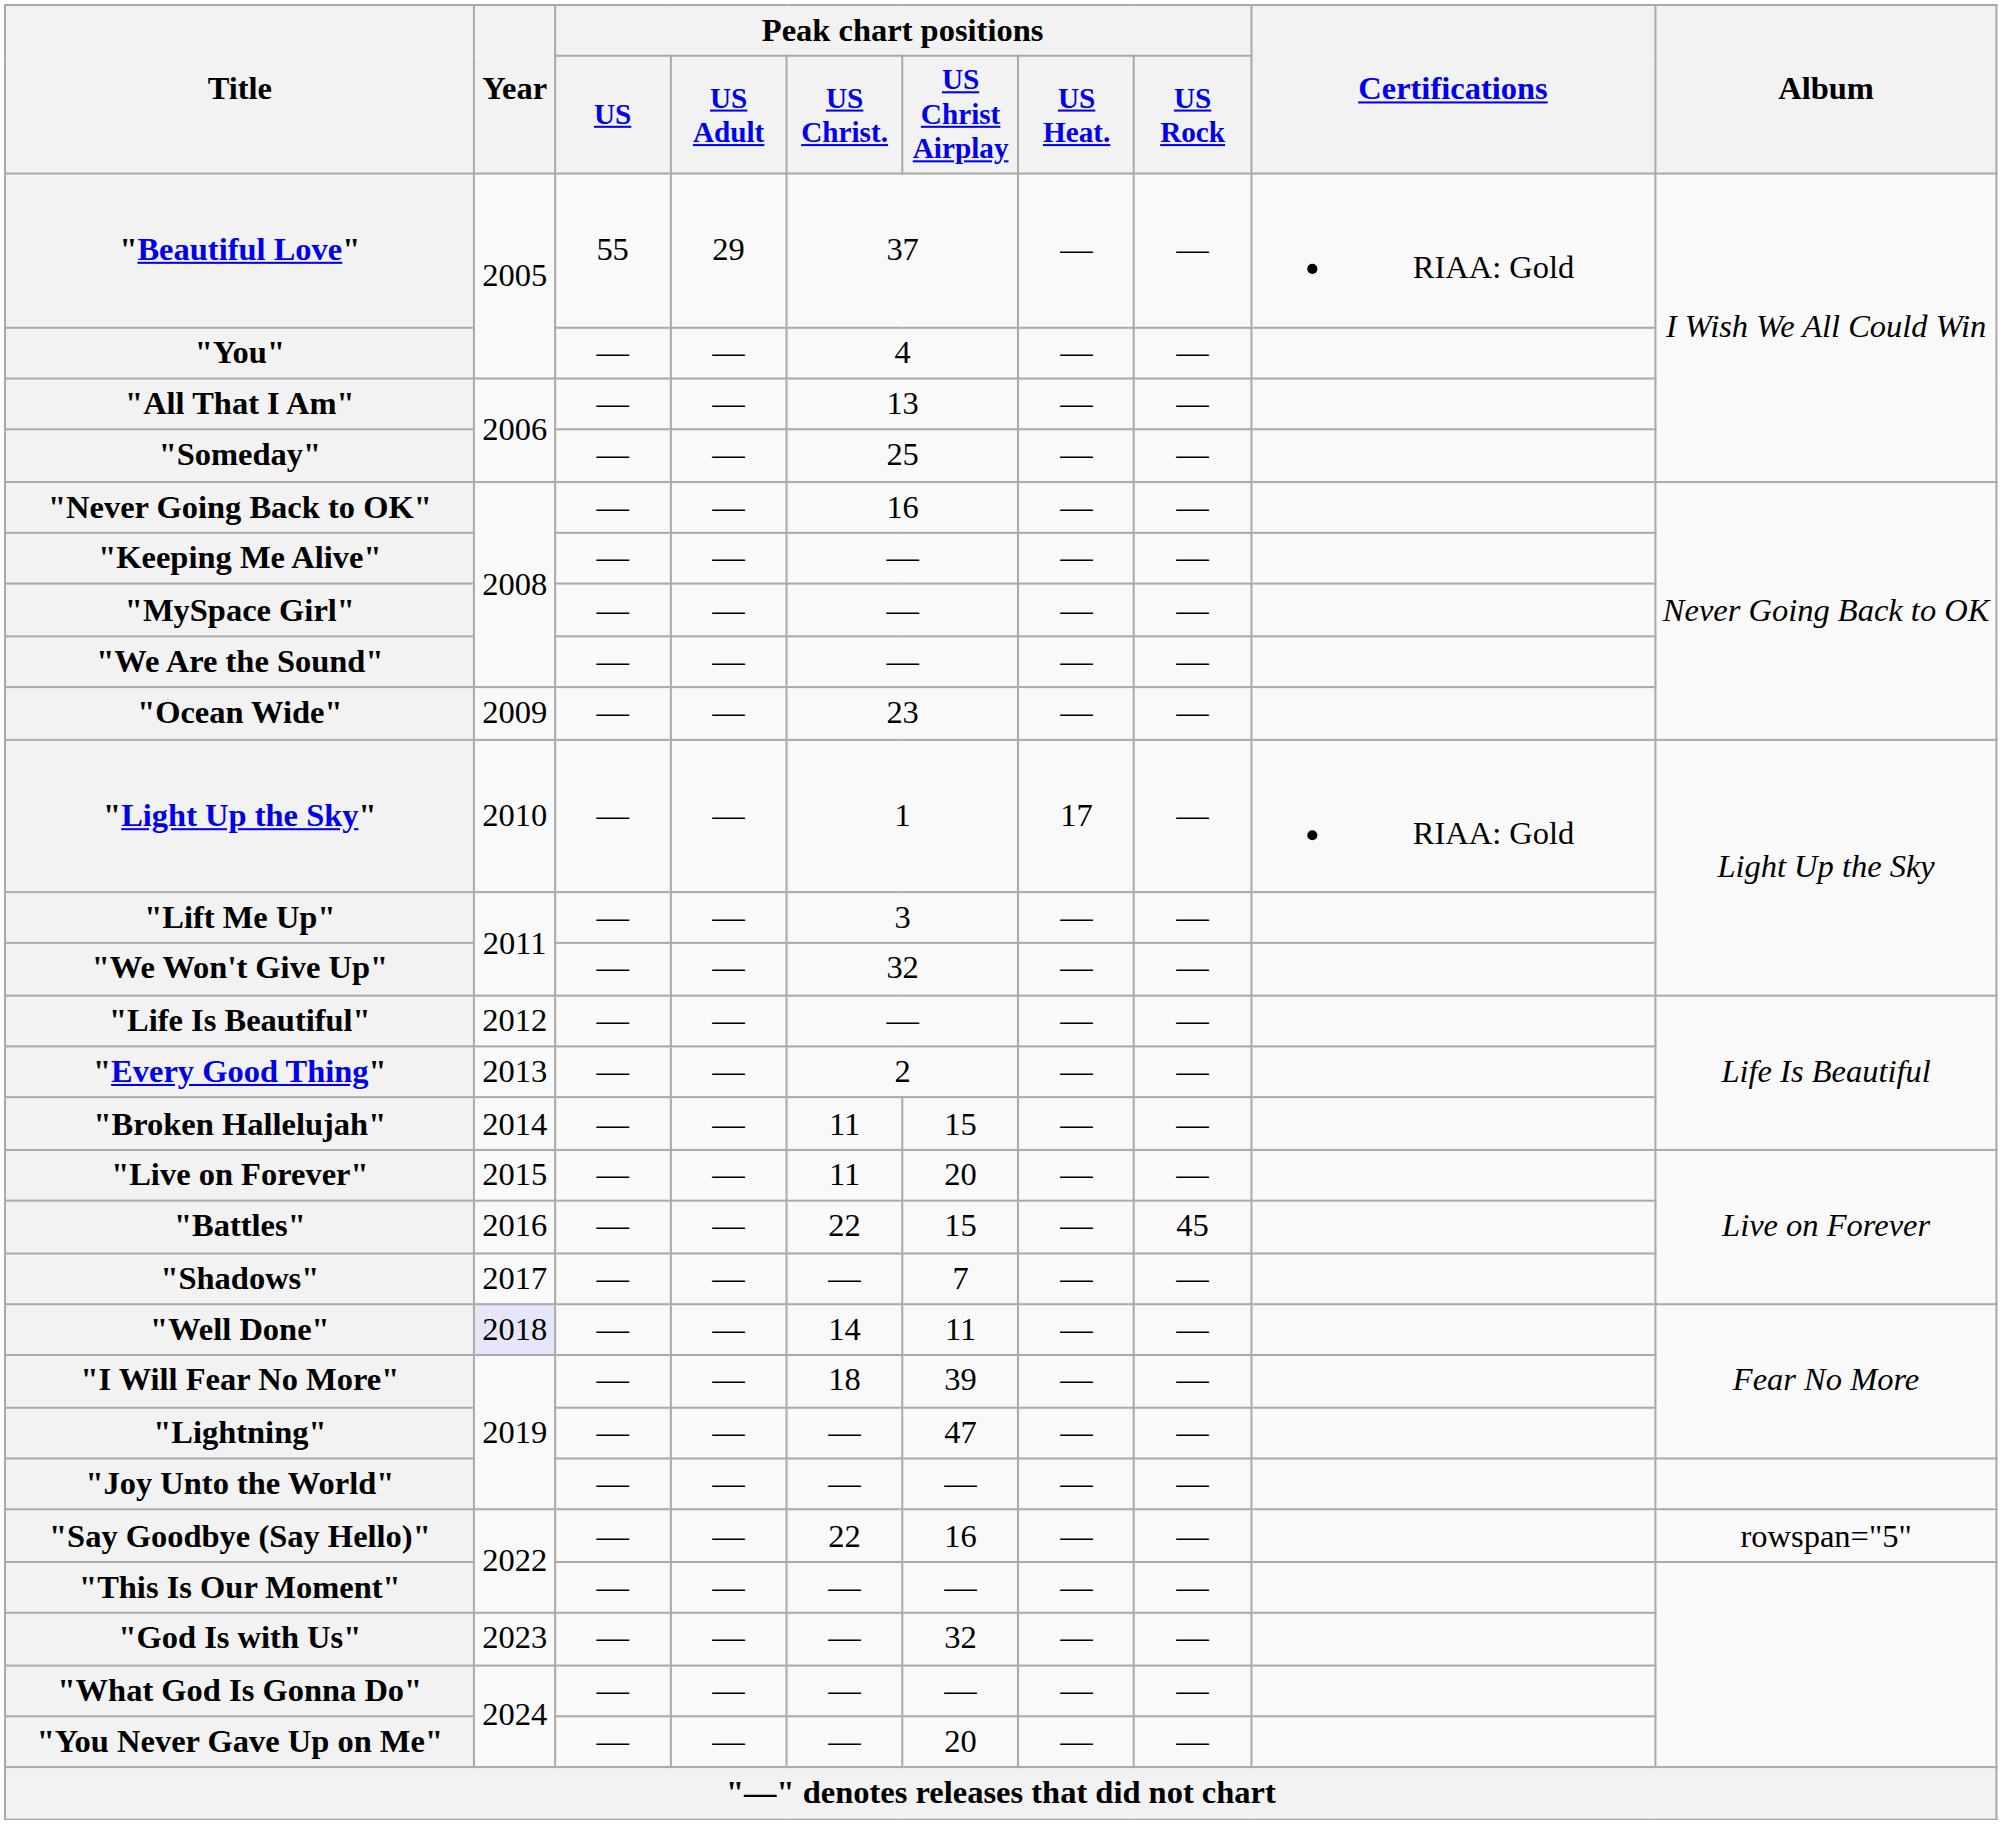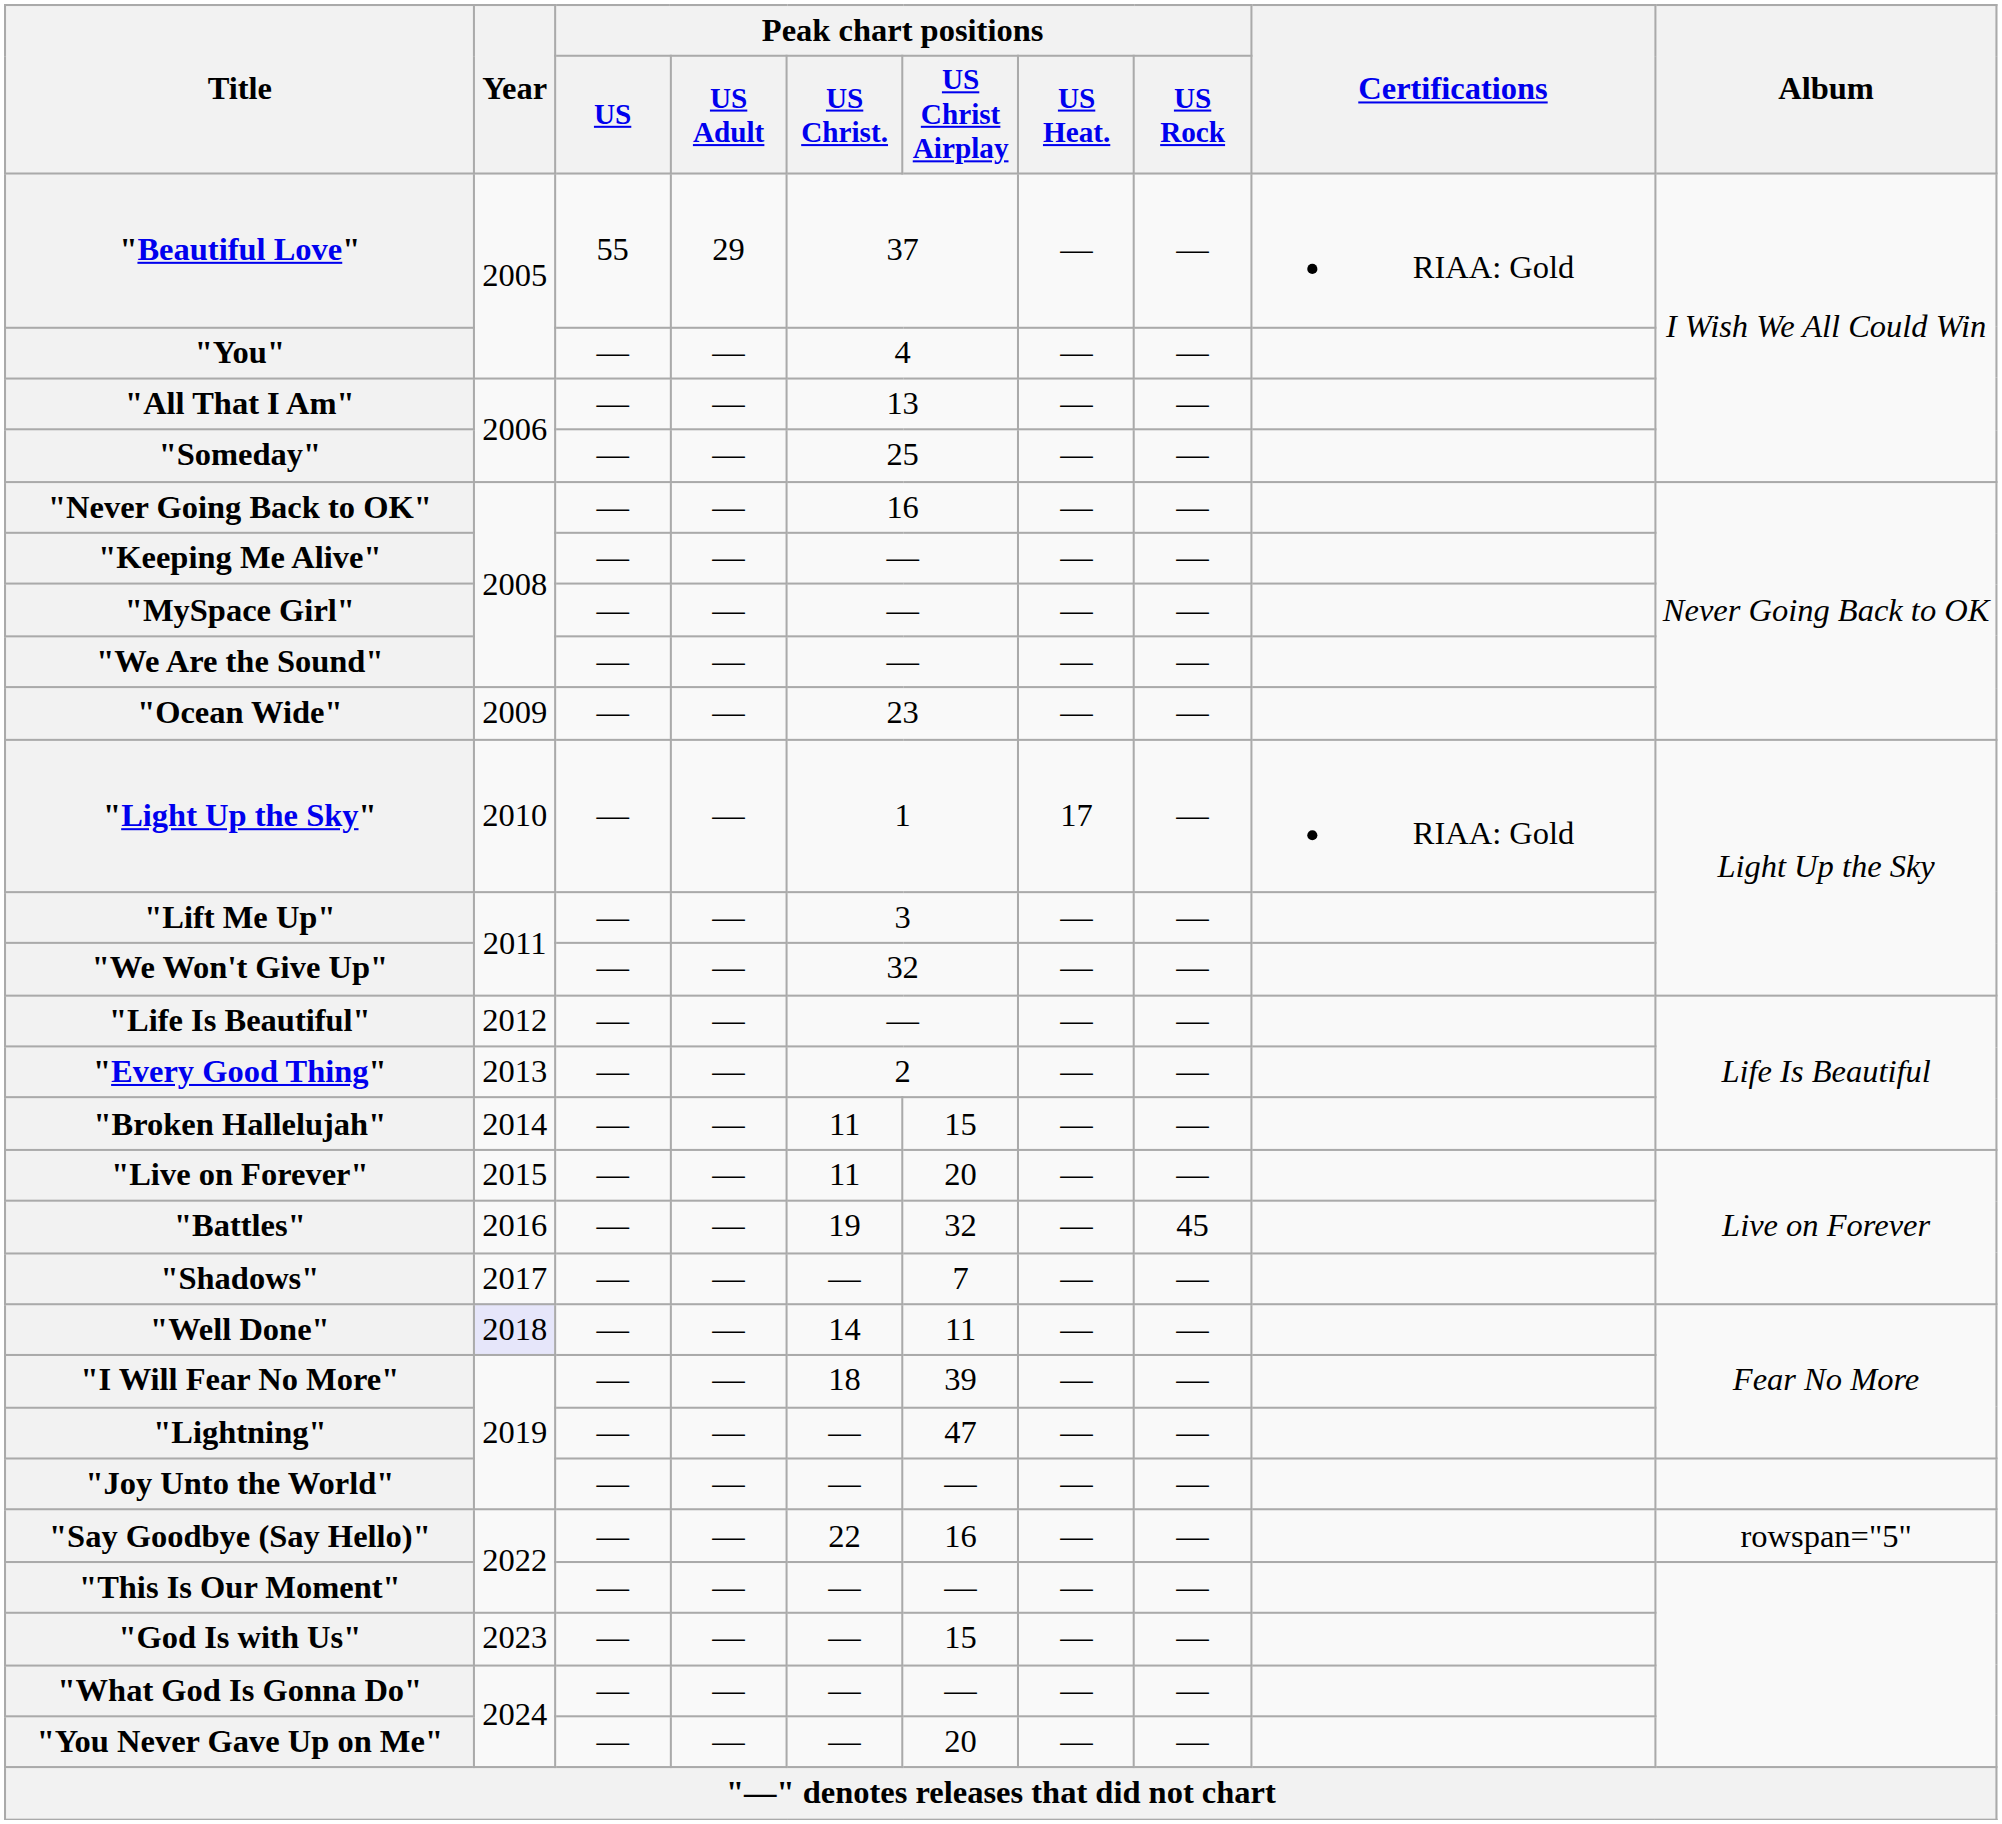(845, 1226) 22 -> (845, 1226) 19
(961, 1226) 15 -> (961, 1226) 32
(961, 1638) 32 -> (961, 1638) 15
